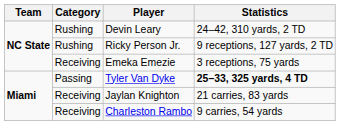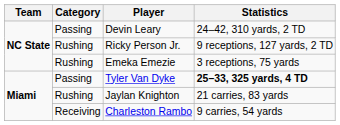(74, 29) Rushing -> (73, 29) Passing
(78, 62) Receiving -> (74, 62) Rushing
(78, 95) Receiving -> (74, 95) Rushing
